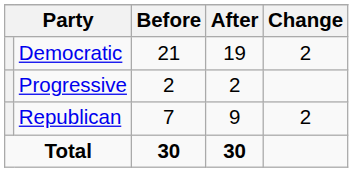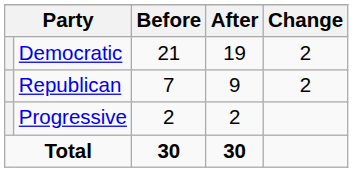rows swapped: (70, 118) <-> (73, 85)
